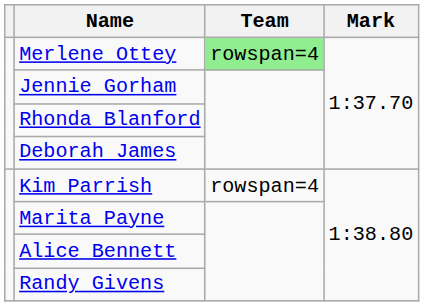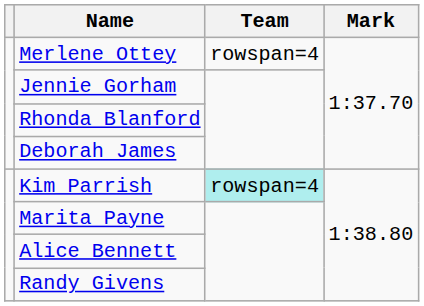(265, 54) lightgreen background -> (265, 54) no background
(265, 185) no background -> (265, 185) paleturquoise background
